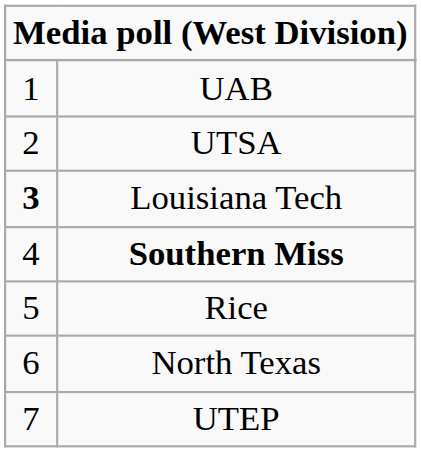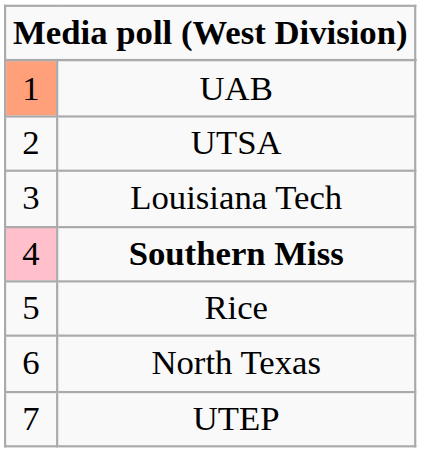(31, 87) no background -> (31, 87) lightsalmon background
(31, 197) bold -> (31, 197) normal
(31, 253) no background -> (31, 253) pink background
